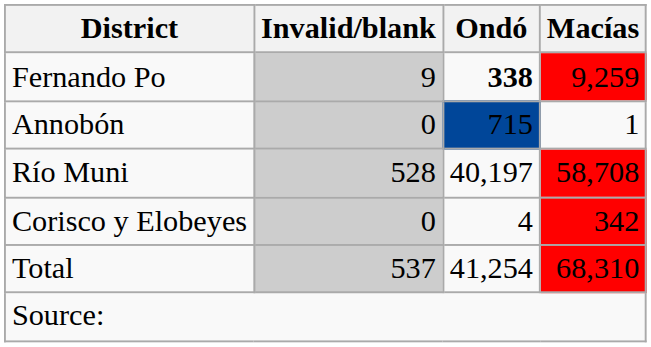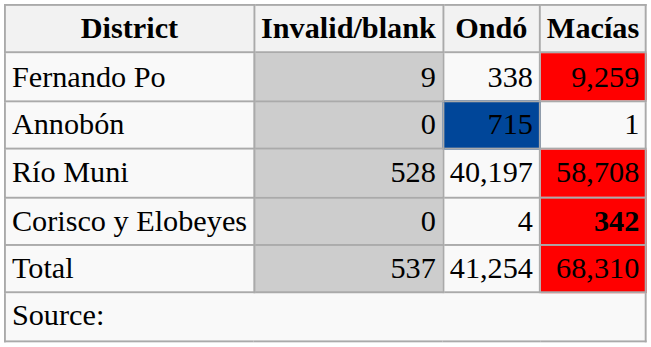(510, 76) bold -> (510, 76) normal
(617, 220) normal -> (617, 220) bold
